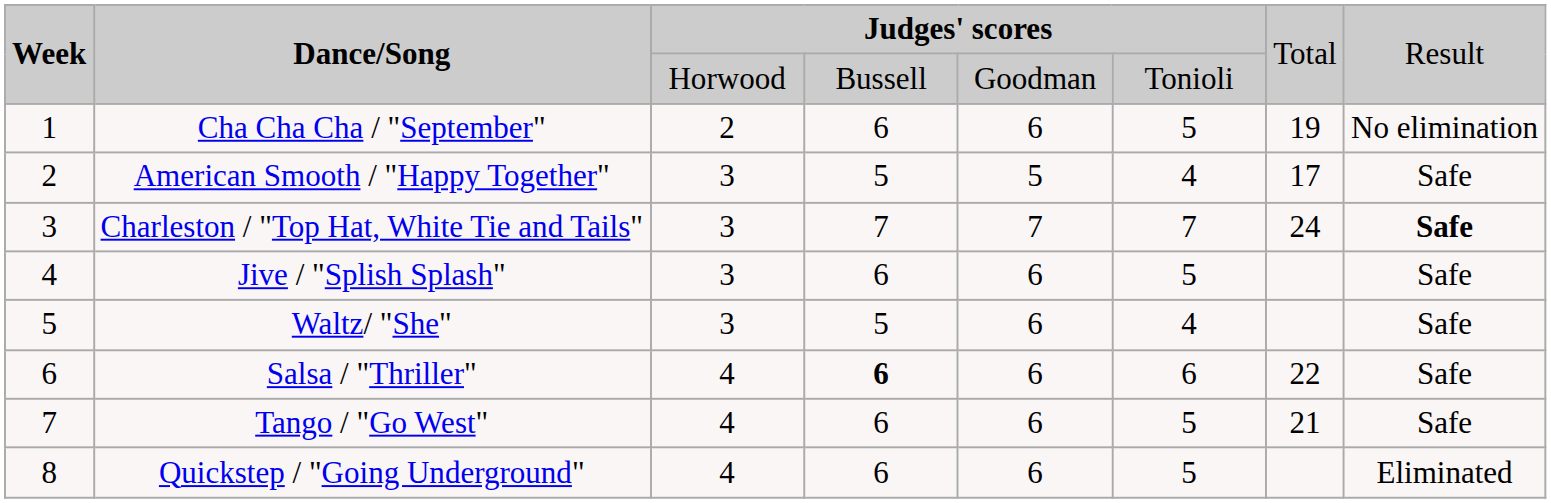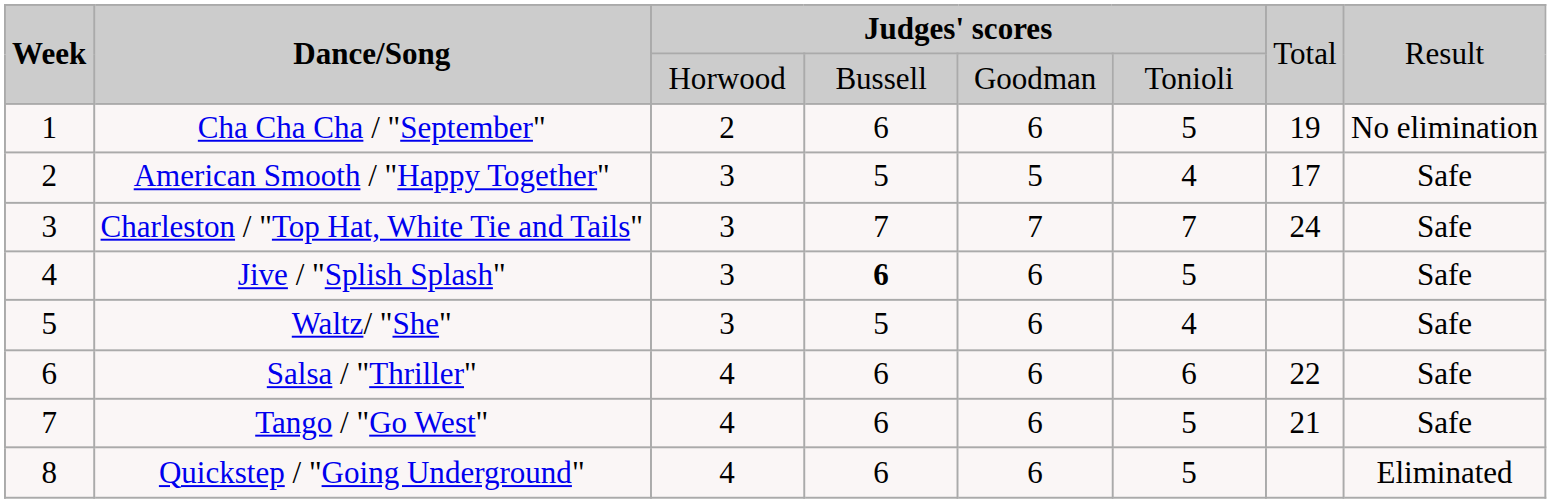(1445, 226) bold -> (1445, 226) normal
(881, 275) normal -> (881, 275) bold
(881, 373) bold -> (881, 373) normal
